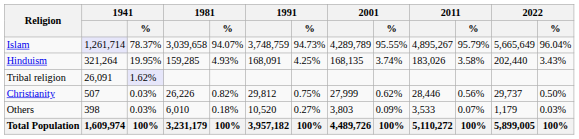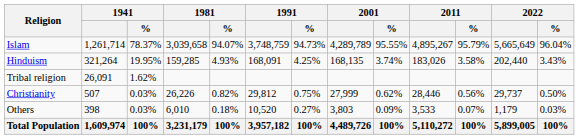(105, 45) lavender background -> (105, 45) no background
(143, 77) lavender background -> (143, 77) no background
